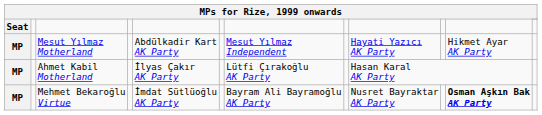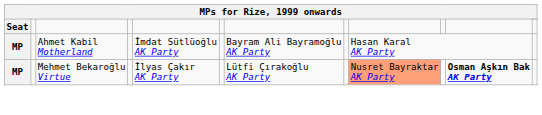- row: (71, 47)
(165, 72) İlyas Çakır AK Party -> (176, 47) İmdat Sütlüoğlu AK Party
(267, 72) Lütfi Çırakoğlu AK Party -> (284, 47) Bayram Ali Bayramoğlu AK Party
(176, 97) İmdat Sütlüoğlu AK Party -> (165, 72) İlyas Çakır AK Party
(284, 97) Bayram Ali Bayramoğlu AK Party -> (267, 72) Lütfi Çırakoğlu AK Party
(395, 97) no background -> (395, 72) lightsalmon background
